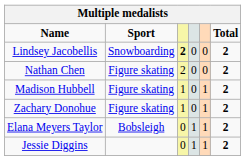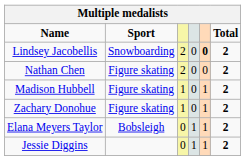(183, 52) bold -> (183, 52) normal
(205, 52) normal -> (205, 52) bold
